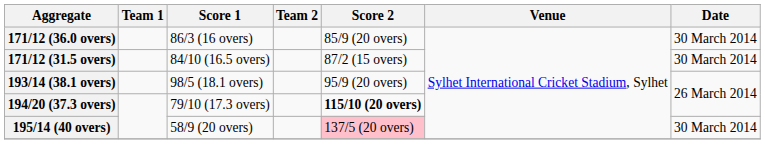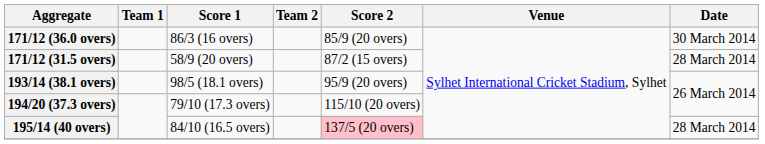(220, 60) 84/10 (16.5 overs) -> (211, 60) 58/9 (20 overs)
(715, 60) 30 March 2014 -> (714, 60) 28 March 2014
(373, 105) bold -> (372, 105) normal
(211, 127) 58/9 (20 overs) -> (220, 127) 84/10 (16.5 overs)
(715, 127) 30 March 2014 -> (714, 127) 28 March 2014
